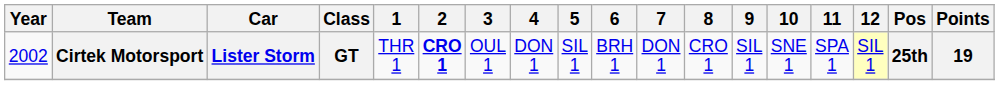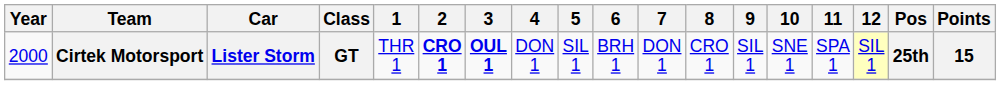(28, 55) 2002 -> (28, 55) 2000
(488, 55) normal -> (488, 55) bold
(963, 55) 19 -> (964, 55) 15
